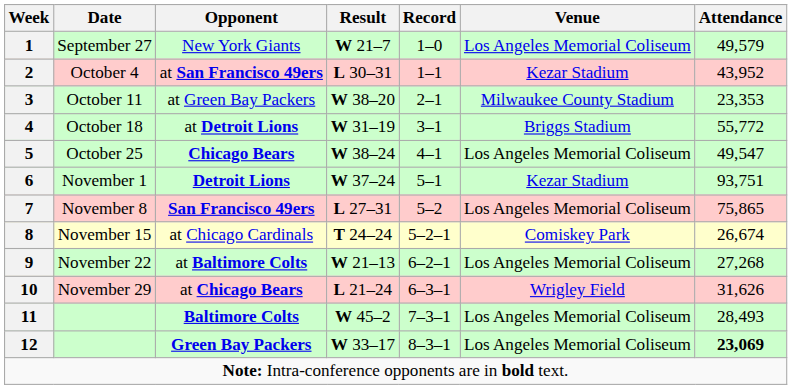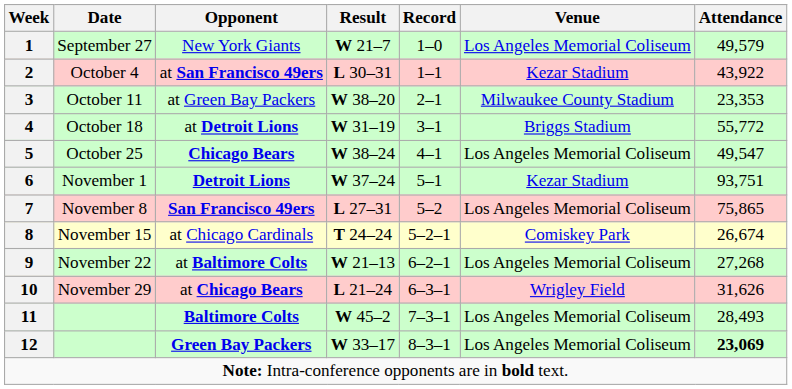(741, 72) 43,952 -> (741, 72) 43,922
